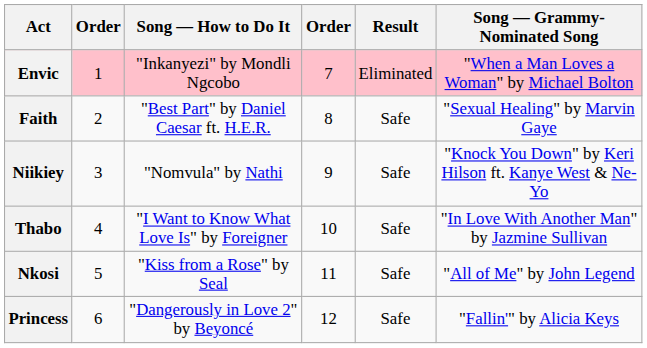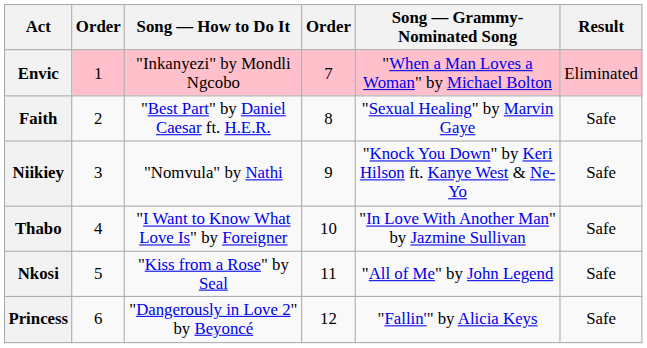columns swapped: (539, 27) <-> (395, 27)
